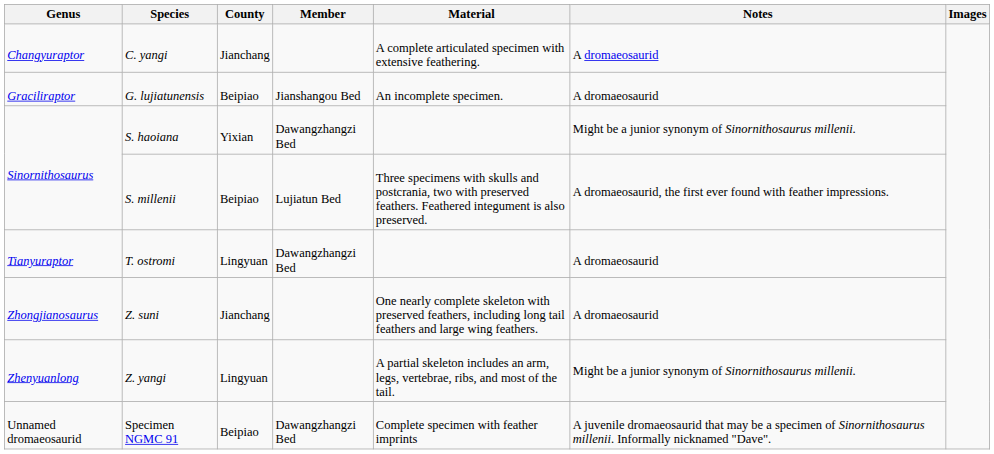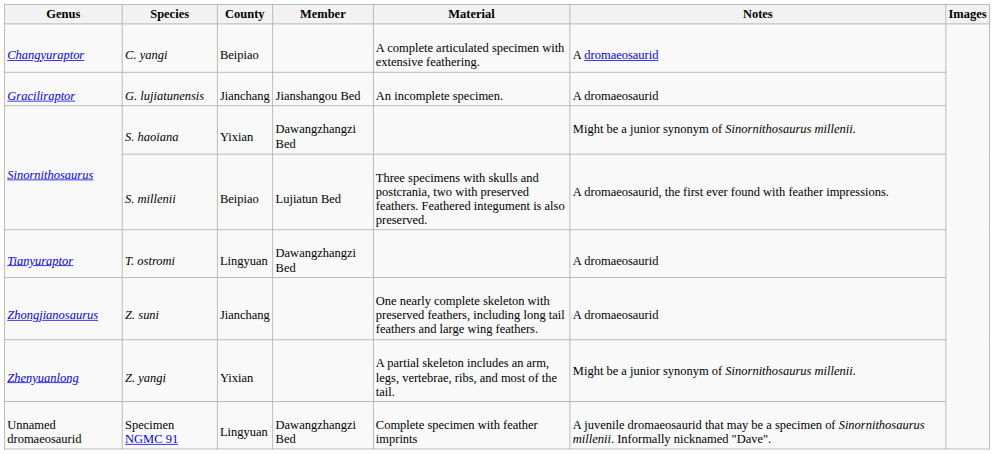(245, 55) Jianchang -> (239, 55) Beipiao
(239, 96) Beipiao -> (245, 96) Jianchang
(244, 377) Lingyuan -> (237, 377) Yixian
(239, 432) Beipiao -> (244, 432) Lingyuan
